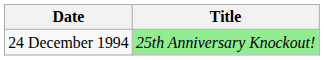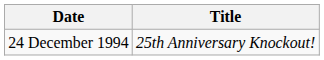(226, 42) lightgreen background -> (226, 42) no background
